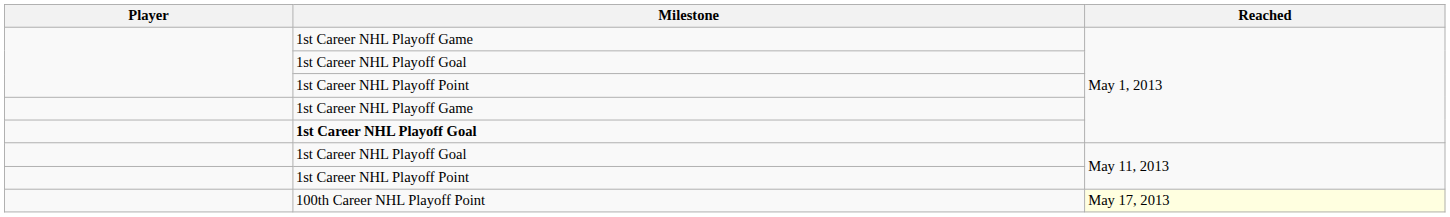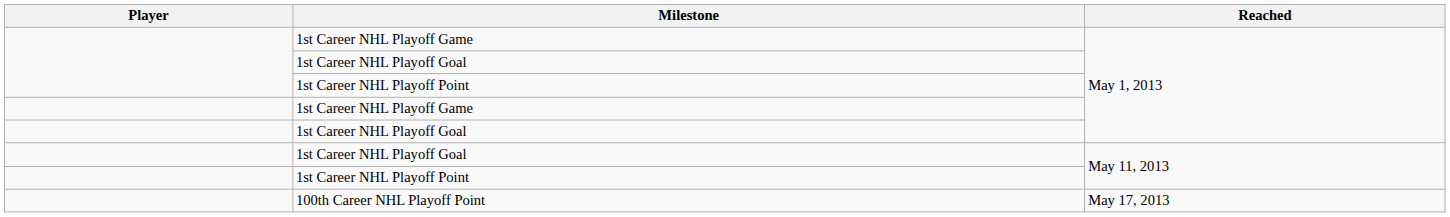(386, 131) bold -> (381, 131) normal
(1129, 200) lightyellow background -> (1129, 200) no background
